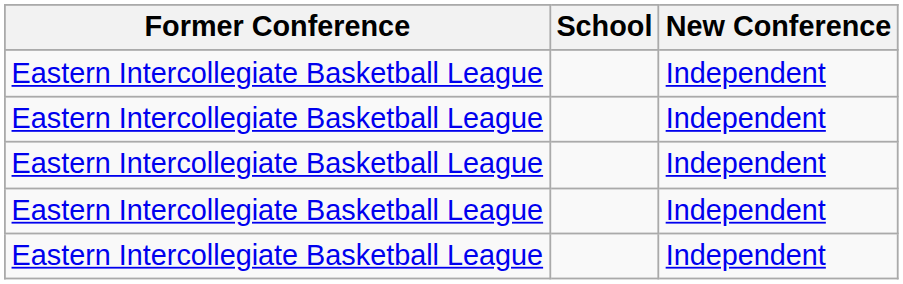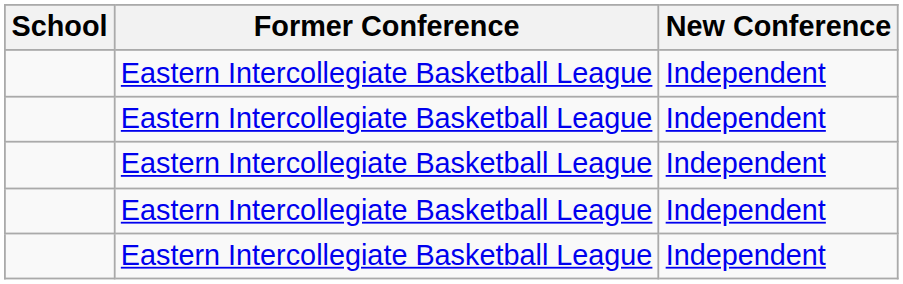columns swapped: (604, 27) <-> (277, 27)
